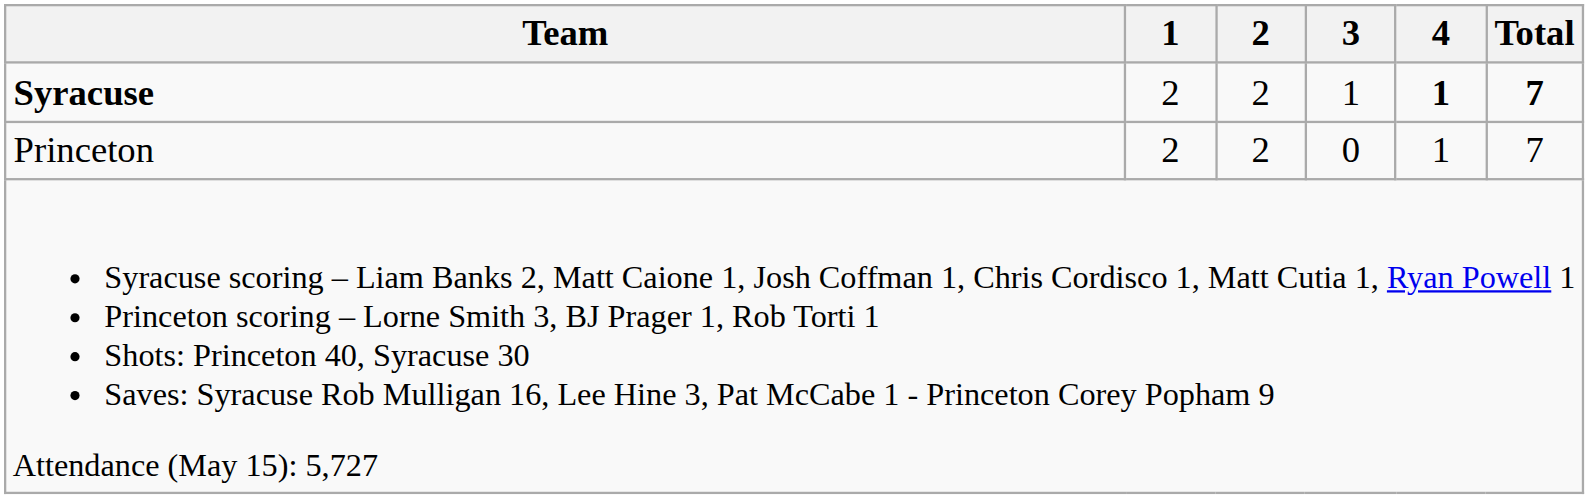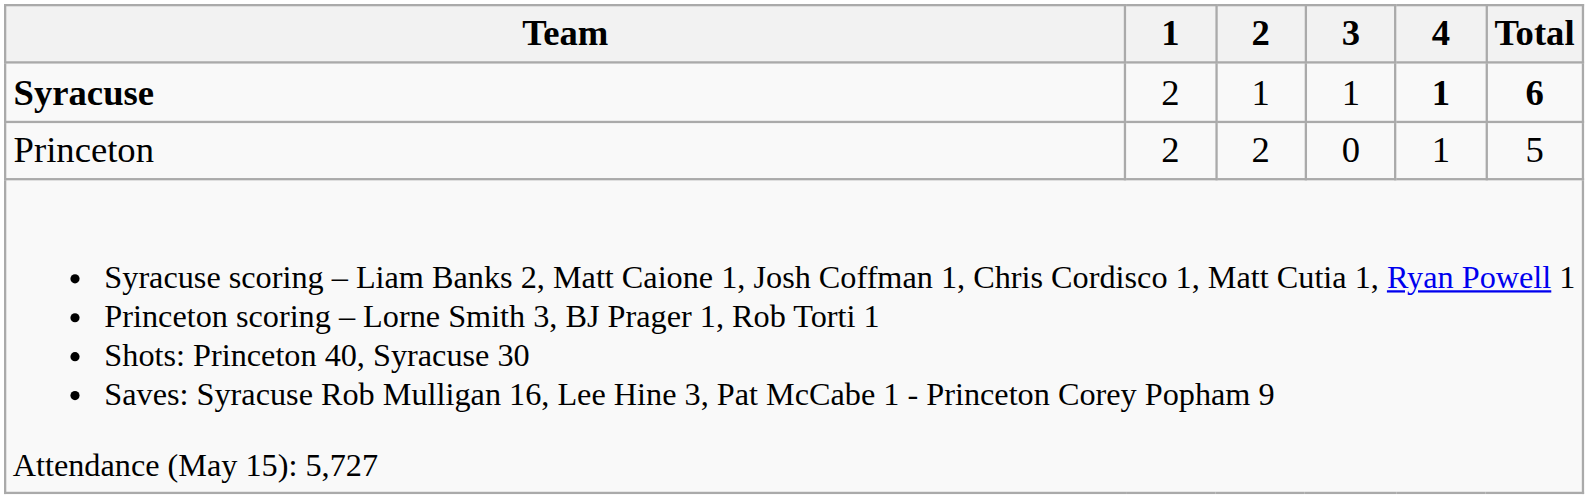(1261, 91) 2 -> (1261, 91) 1
(1535, 91) 7 -> (1535, 91) 6
(1535, 149) 7 -> (1535, 149) 5
